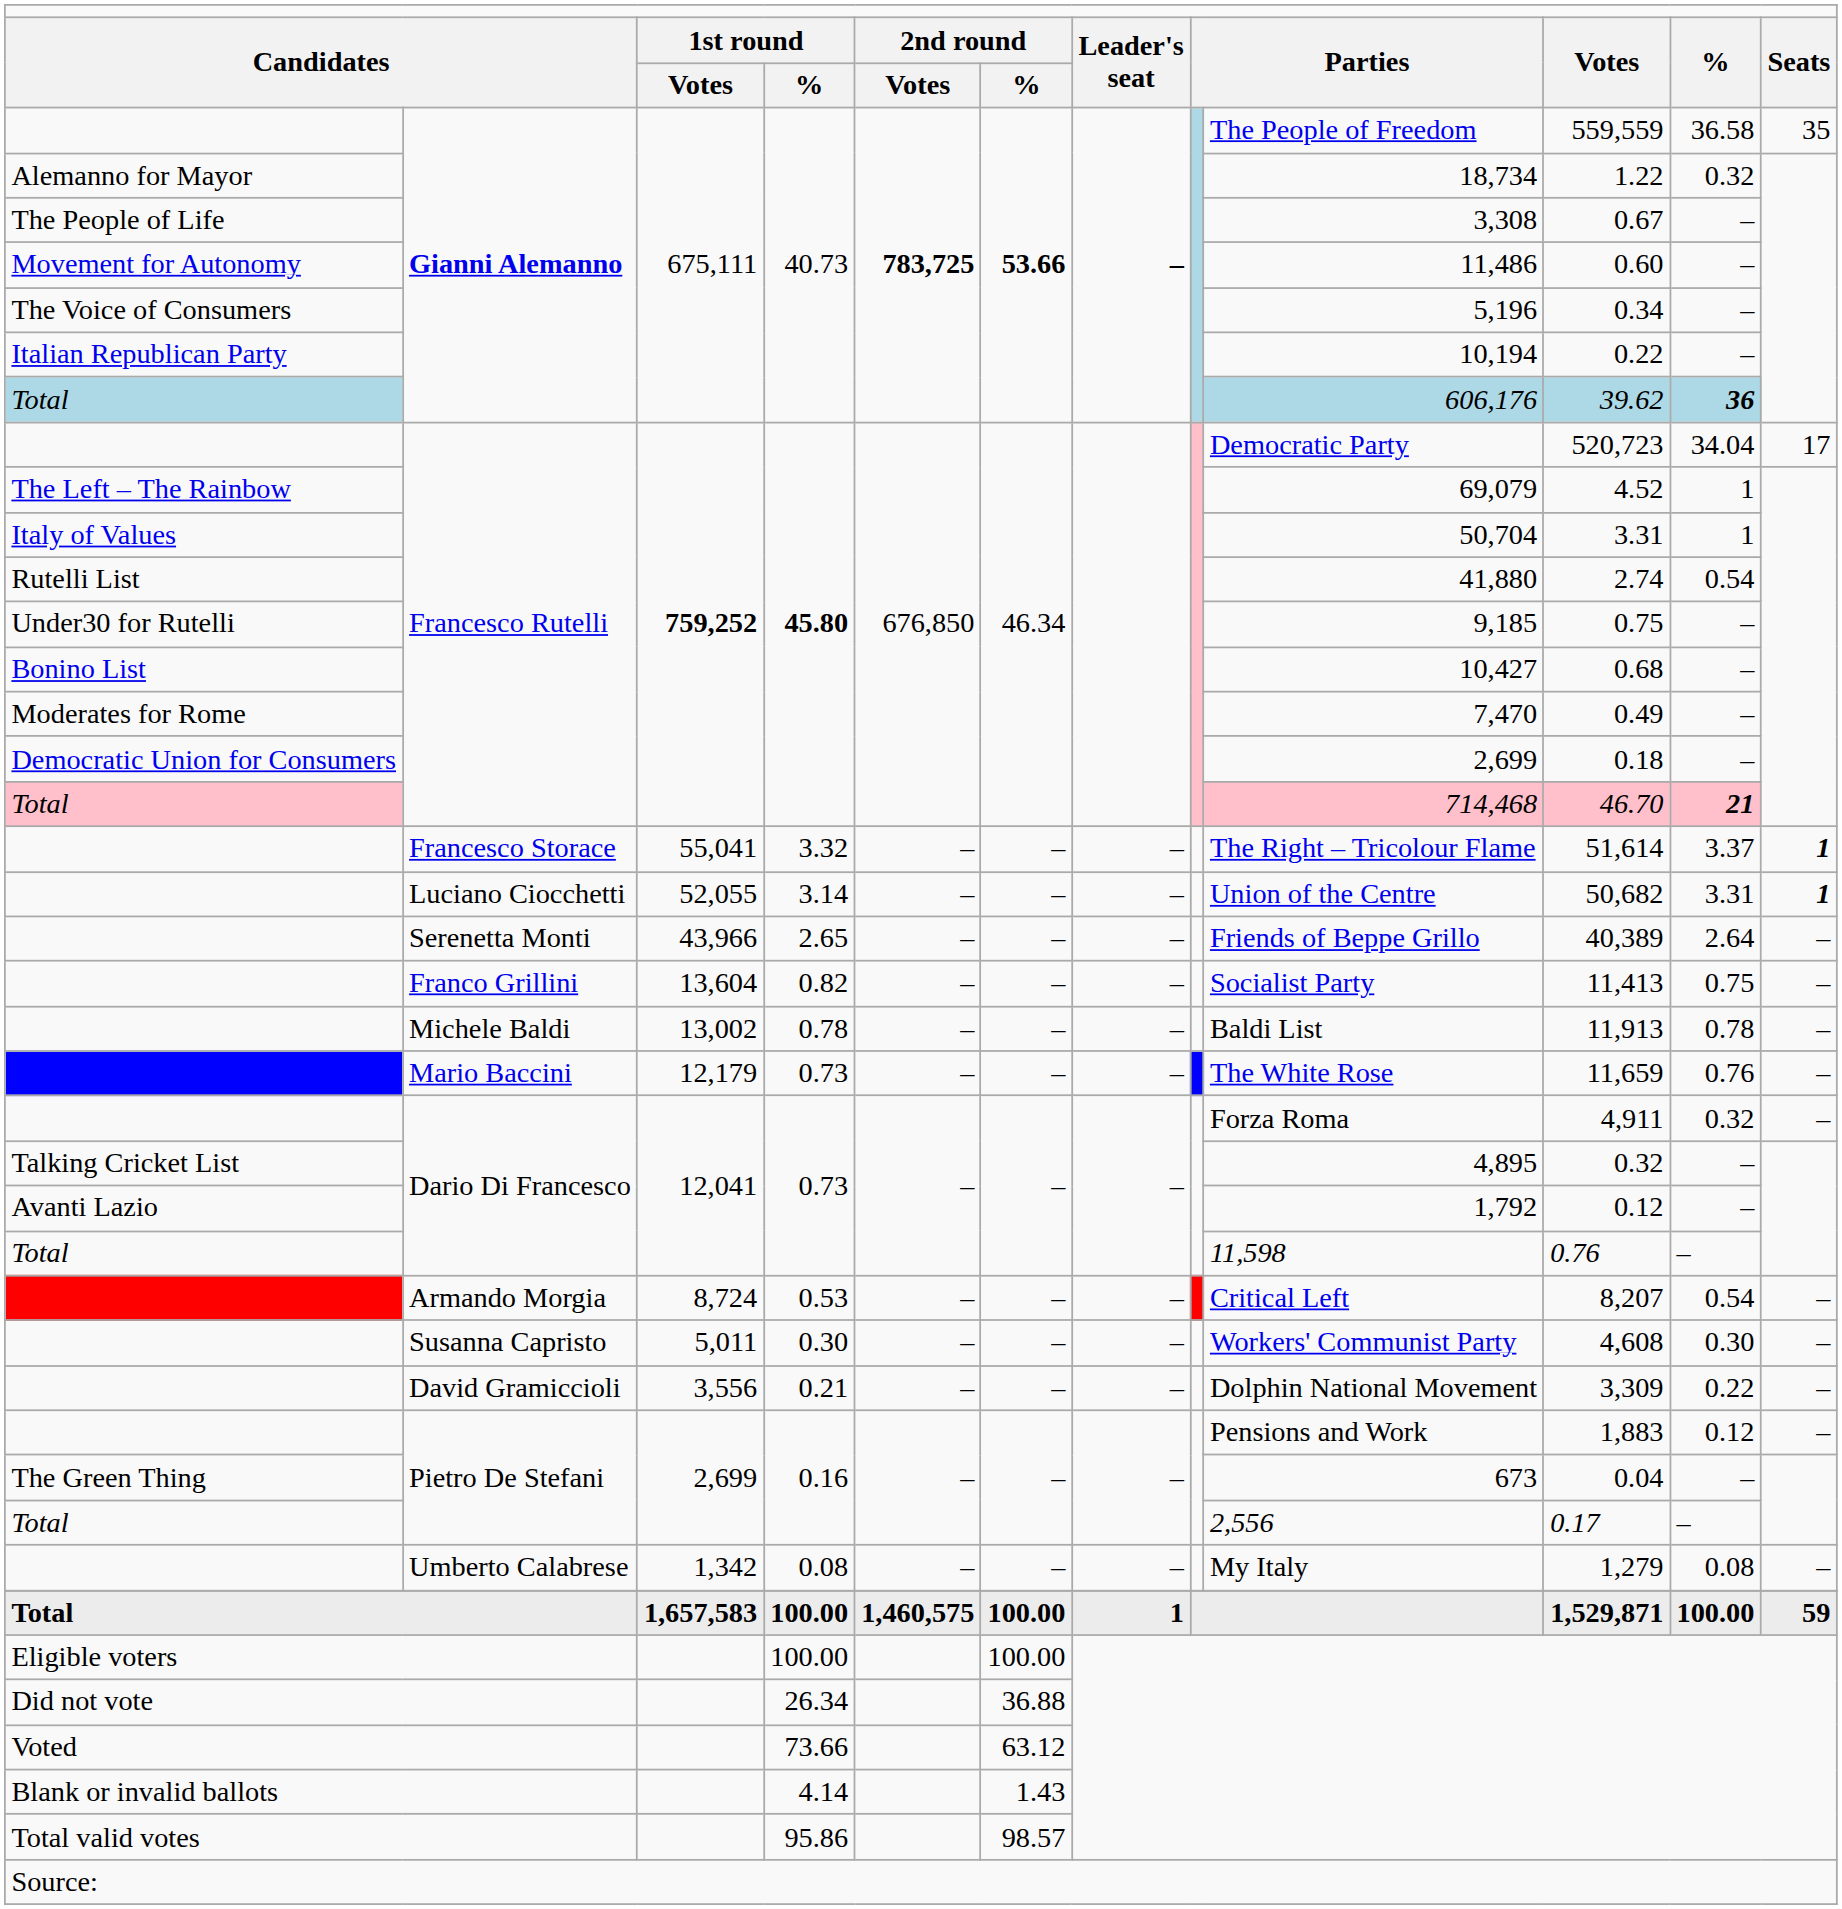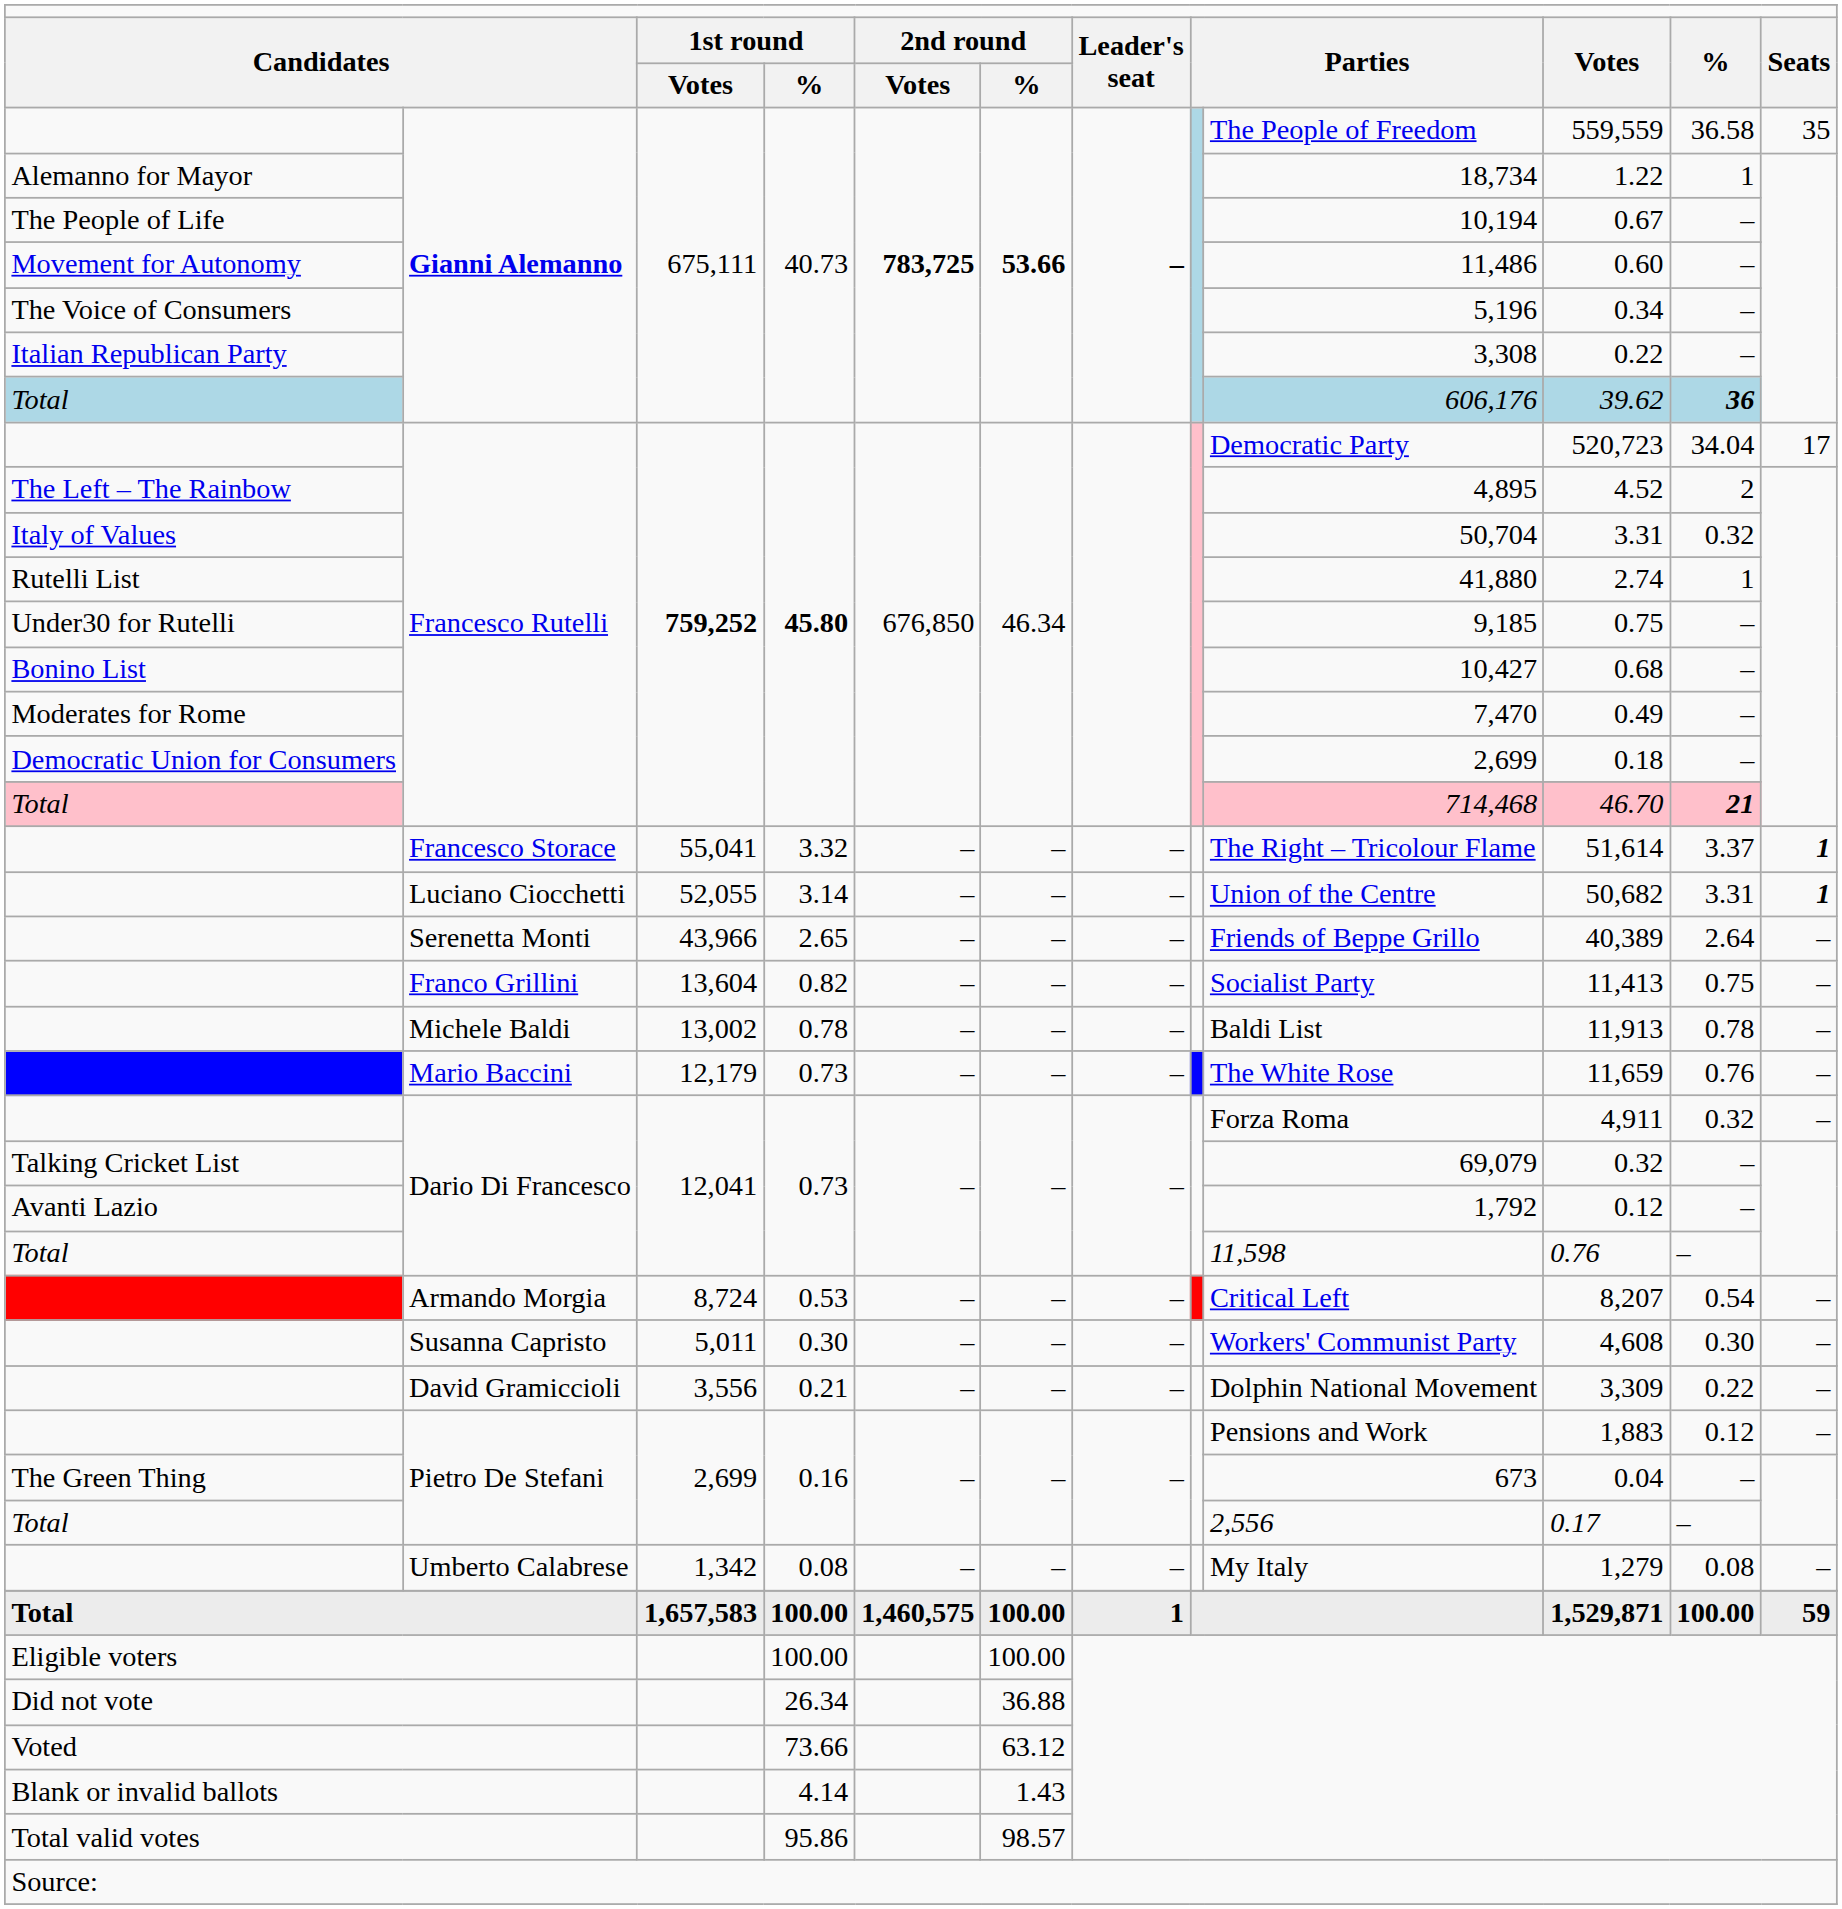(1730, 174) 0.32 -> (1747, 174) 1
(1505, 219) 3,308 -> (1498, 219) 10,194
(1498, 354) 10,194 -> (1505, 354) 3,308
(1498, 489) 69,079 -> (1505, 489) 4,895
(1747, 489) 1 -> (1747, 489) 2
(1747, 534) 1 -> (1730, 534) 0.32
(1730, 578) 0.54 -> (1747, 578) 1
(1505, 1162) 4,895 -> (1498, 1162) 69,079
